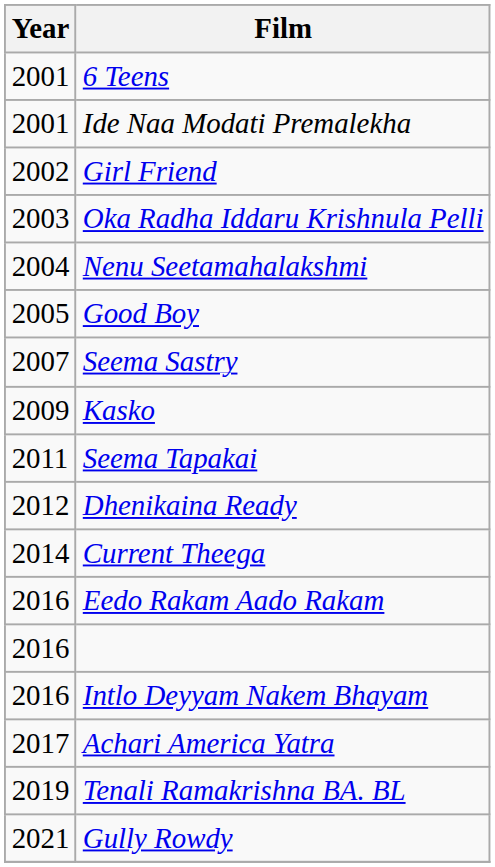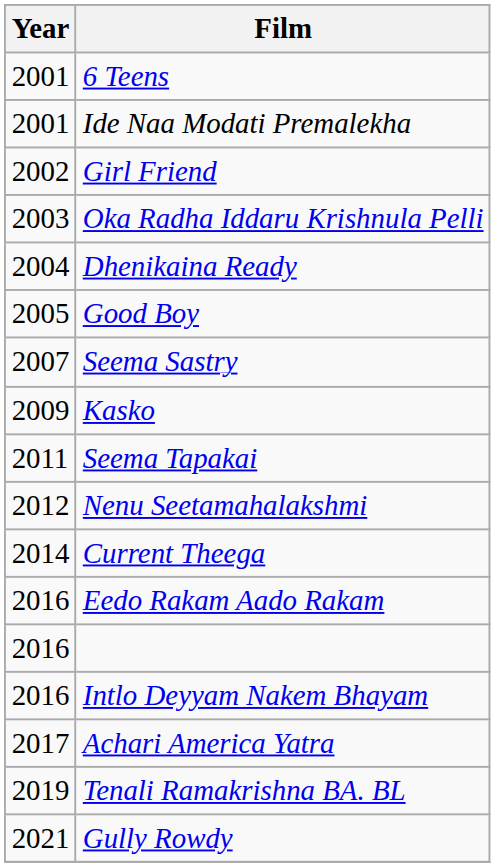(225, 266) Nenu Seetamahalakshmi -> (190, 266) Dhenikaina Ready
(190, 504) Dhenikaina Ready -> (225, 504) Nenu Seetamahalakshmi
